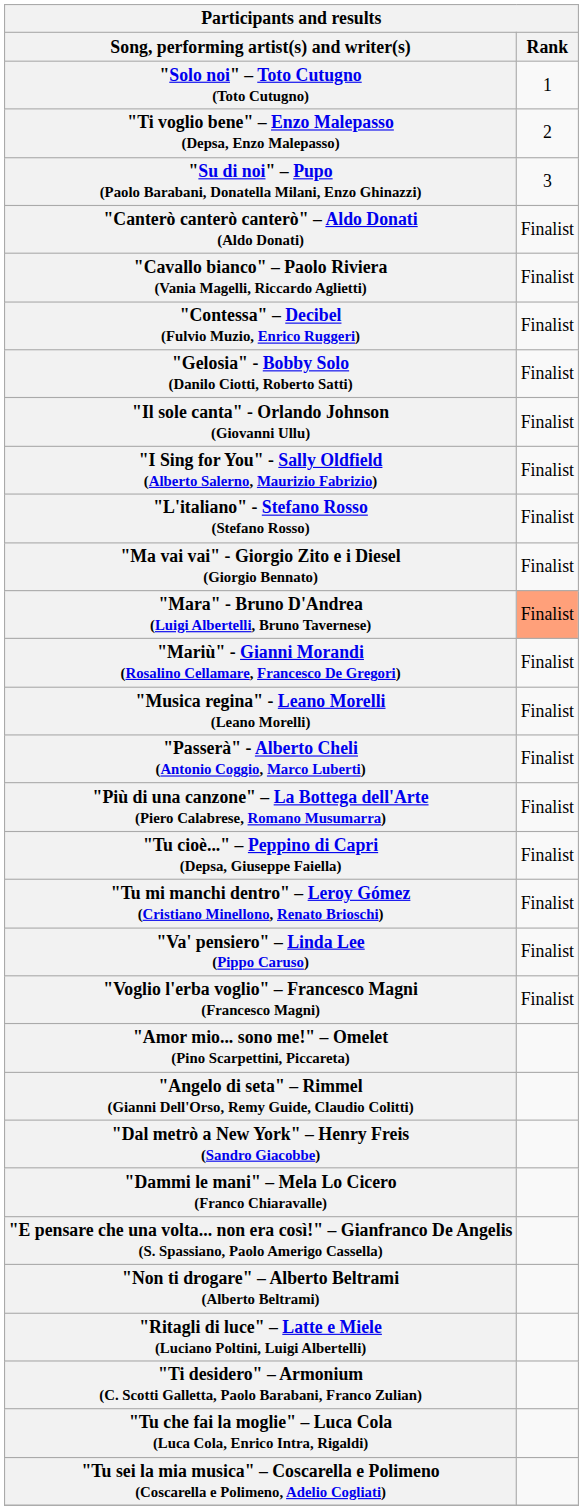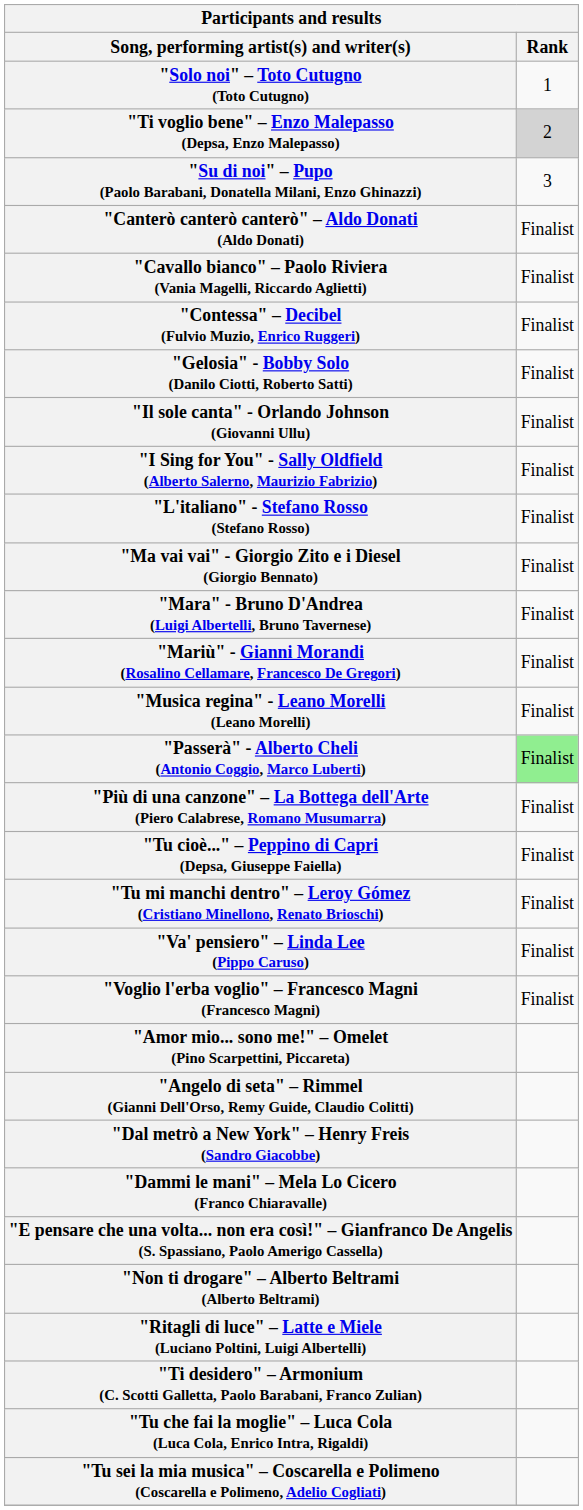(547, 133) no background -> (547, 133) lightgrey background
(547, 614) lightsalmon background -> (547, 614) no background
(547, 758) no background -> (547, 758) lightgreen background
